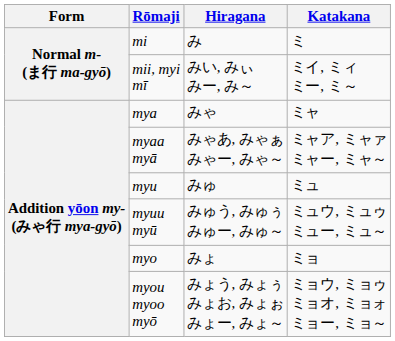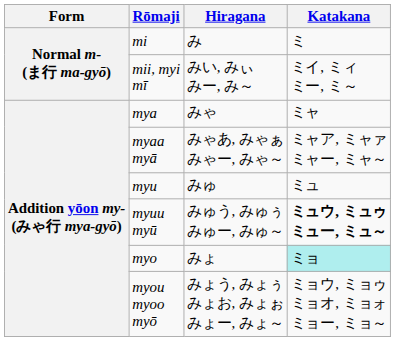(339, 221) normal -> (339, 221) bold
(305, 257) no background -> (305, 257) paleturquoise background
